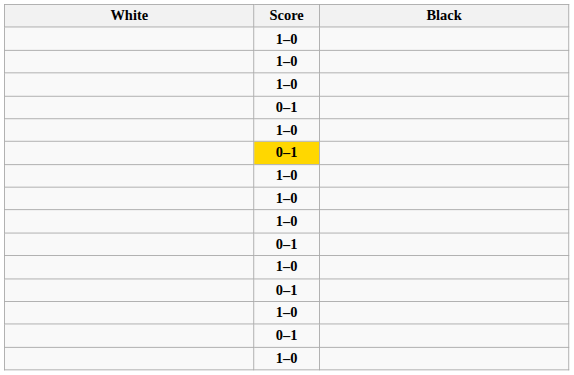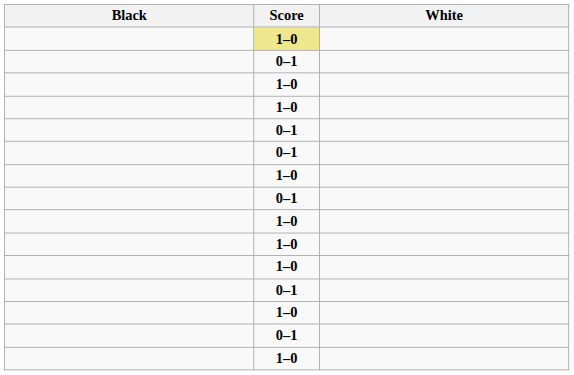columns swapped: (129, 15) <-> (444, 15)
(287, 38) no background -> (287, 38) khaki background
(287, 61) 1–0 -> (287, 61) 0–1
(287, 107) 0–1 -> (287, 107) 1–0
(287, 130) 1–0 -> (287, 130) 0–1
(287, 152) gold background -> (287, 152) no background
(287, 198) 1–0 -> (287, 198) 0–1
(287, 244) 0–1 -> (287, 244) 1–0
